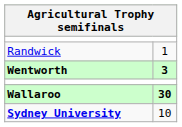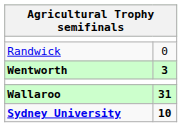(165, 51) 1 -> (165, 51) 0
(165, 94) 30 -> (165, 94) 31
(165, 113) normal -> (165, 113) bold
